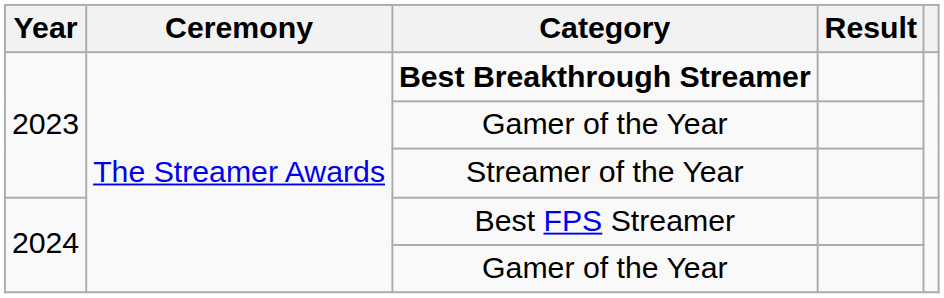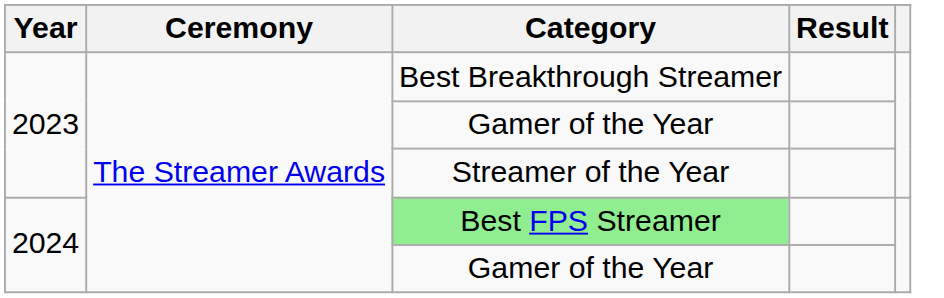(605, 76) bold -> (591, 76) normal
(605, 220) no background -> (591, 220) lightgreen background
